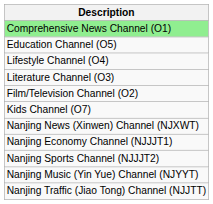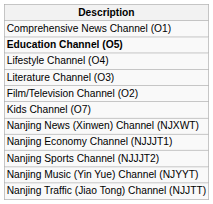(89, 28) lightgreen background -> (89, 28) no background
(62, 45) normal -> (65, 45) bold
